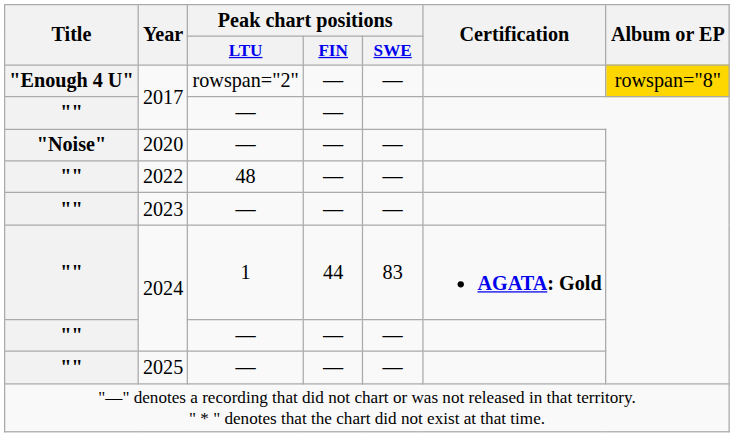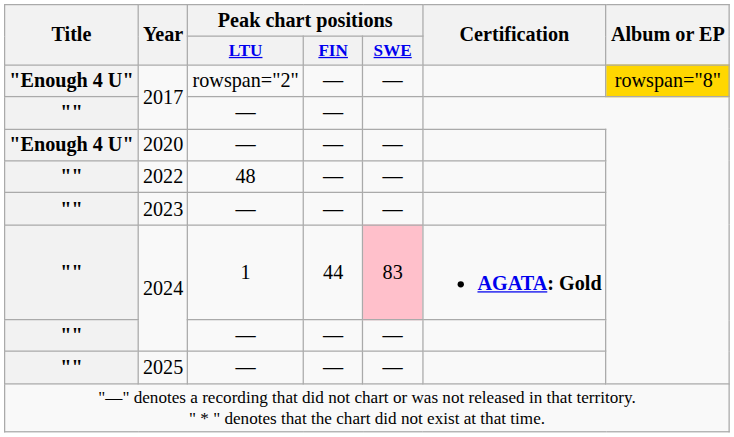(71, 144) "Noise" -> (71, 144) "Enough 4 U"
(393, 272) no background -> (393, 272) pink background
